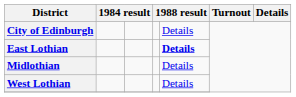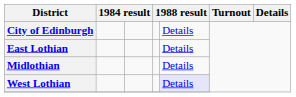(178, 48) bold -> (178, 48) normal
(178, 83) no background -> (178, 83) lavender background
